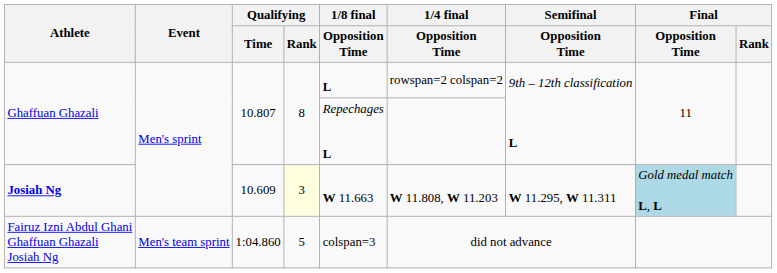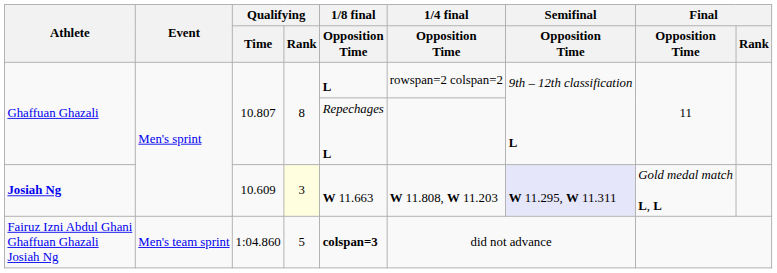(563, 198) no background -> (563, 198) lavender background
(686, 190) lightblue background -> (686, 190) no background
(349, 242) normal -> (350, 242) bold
